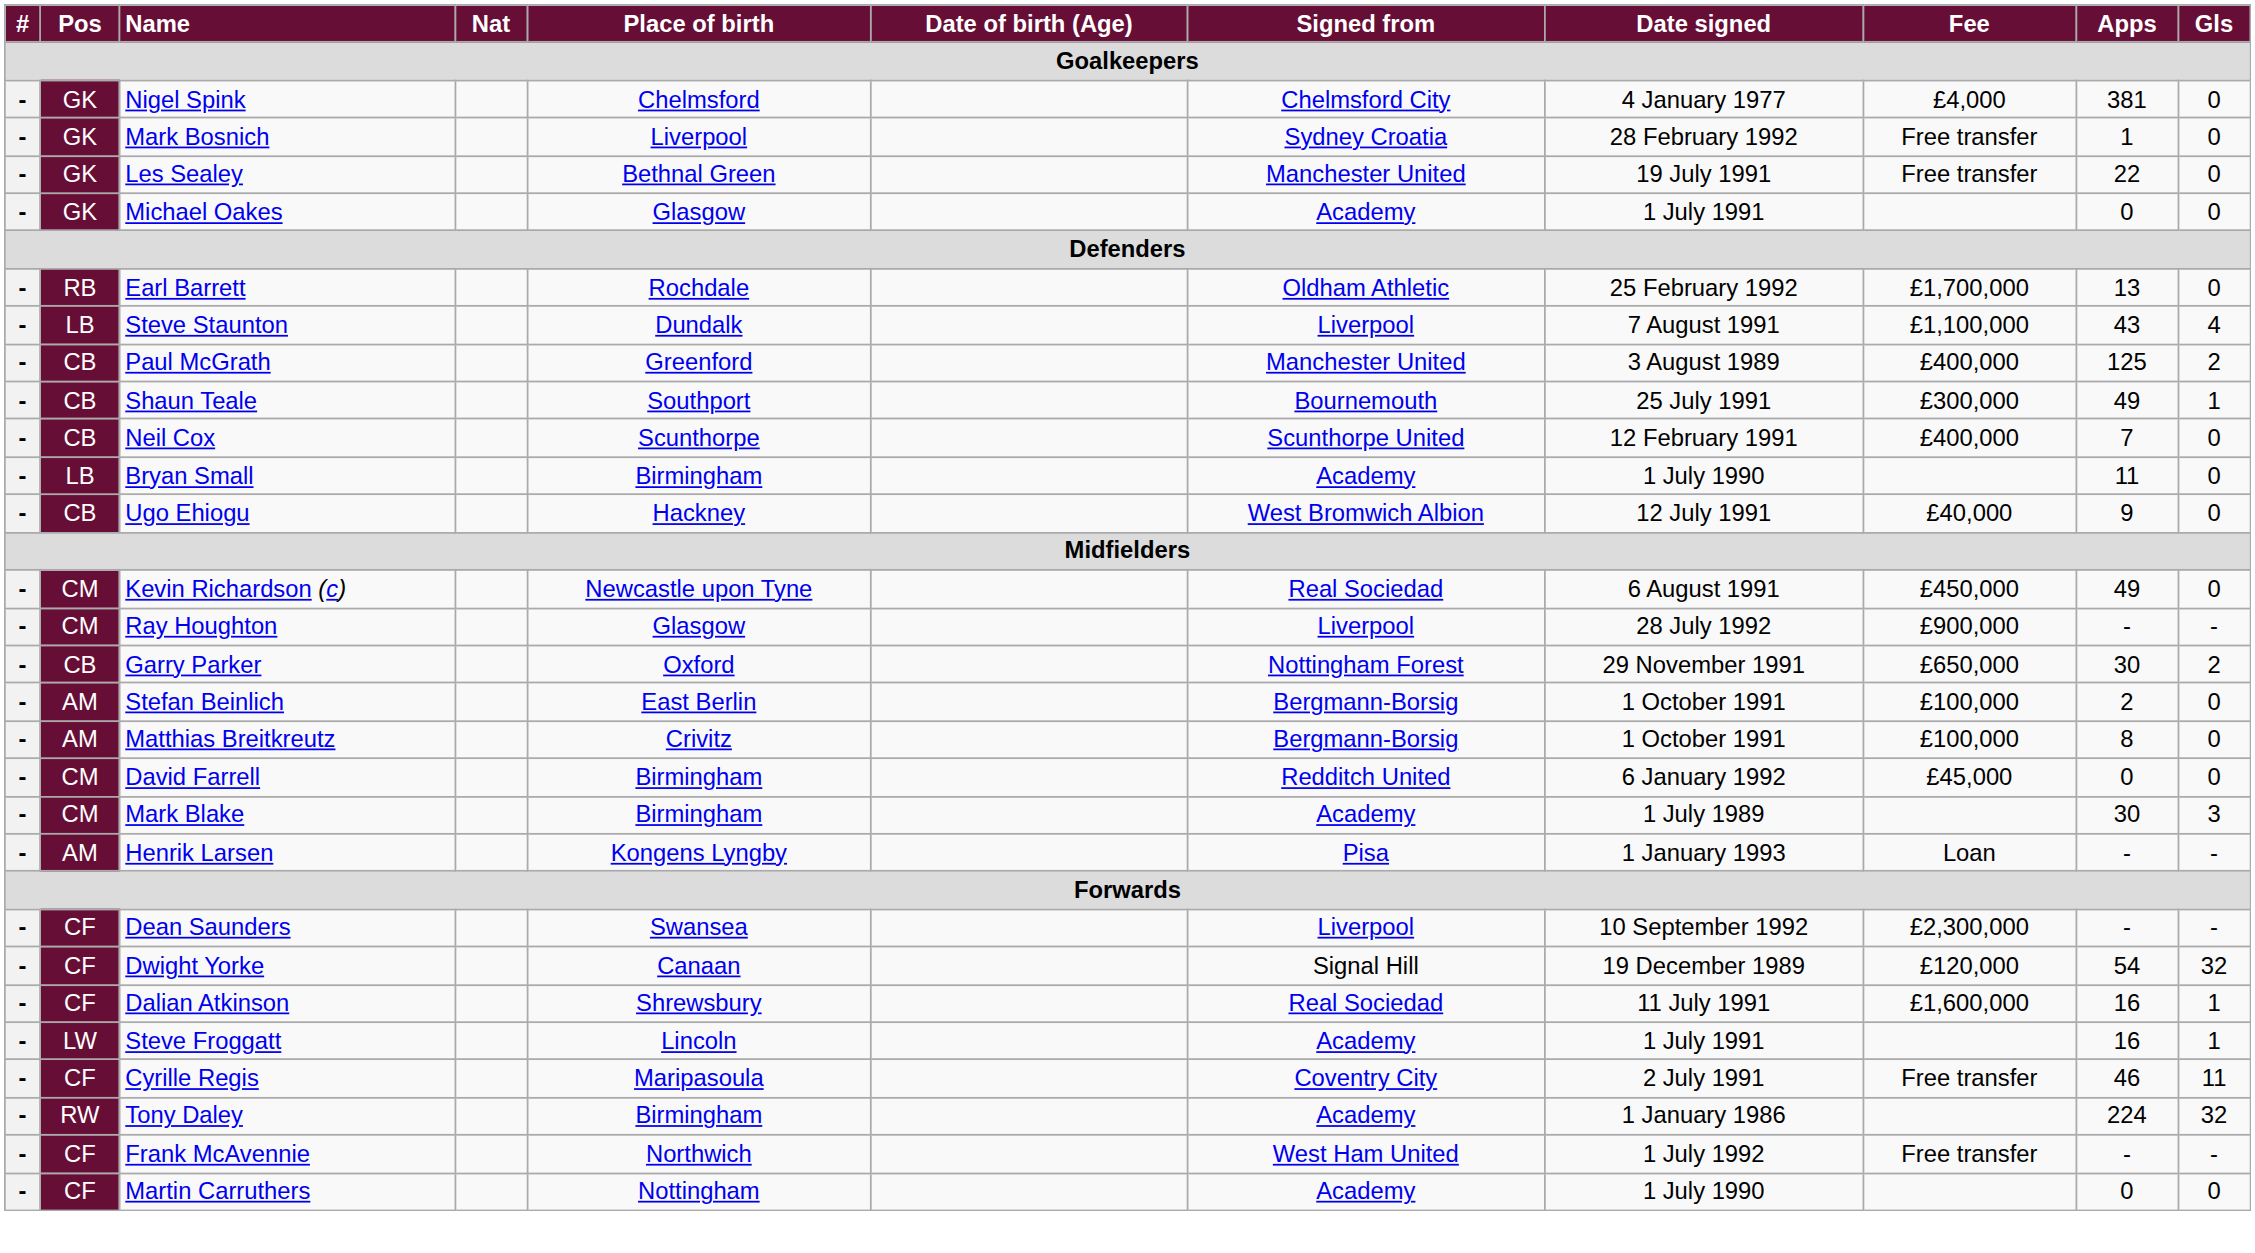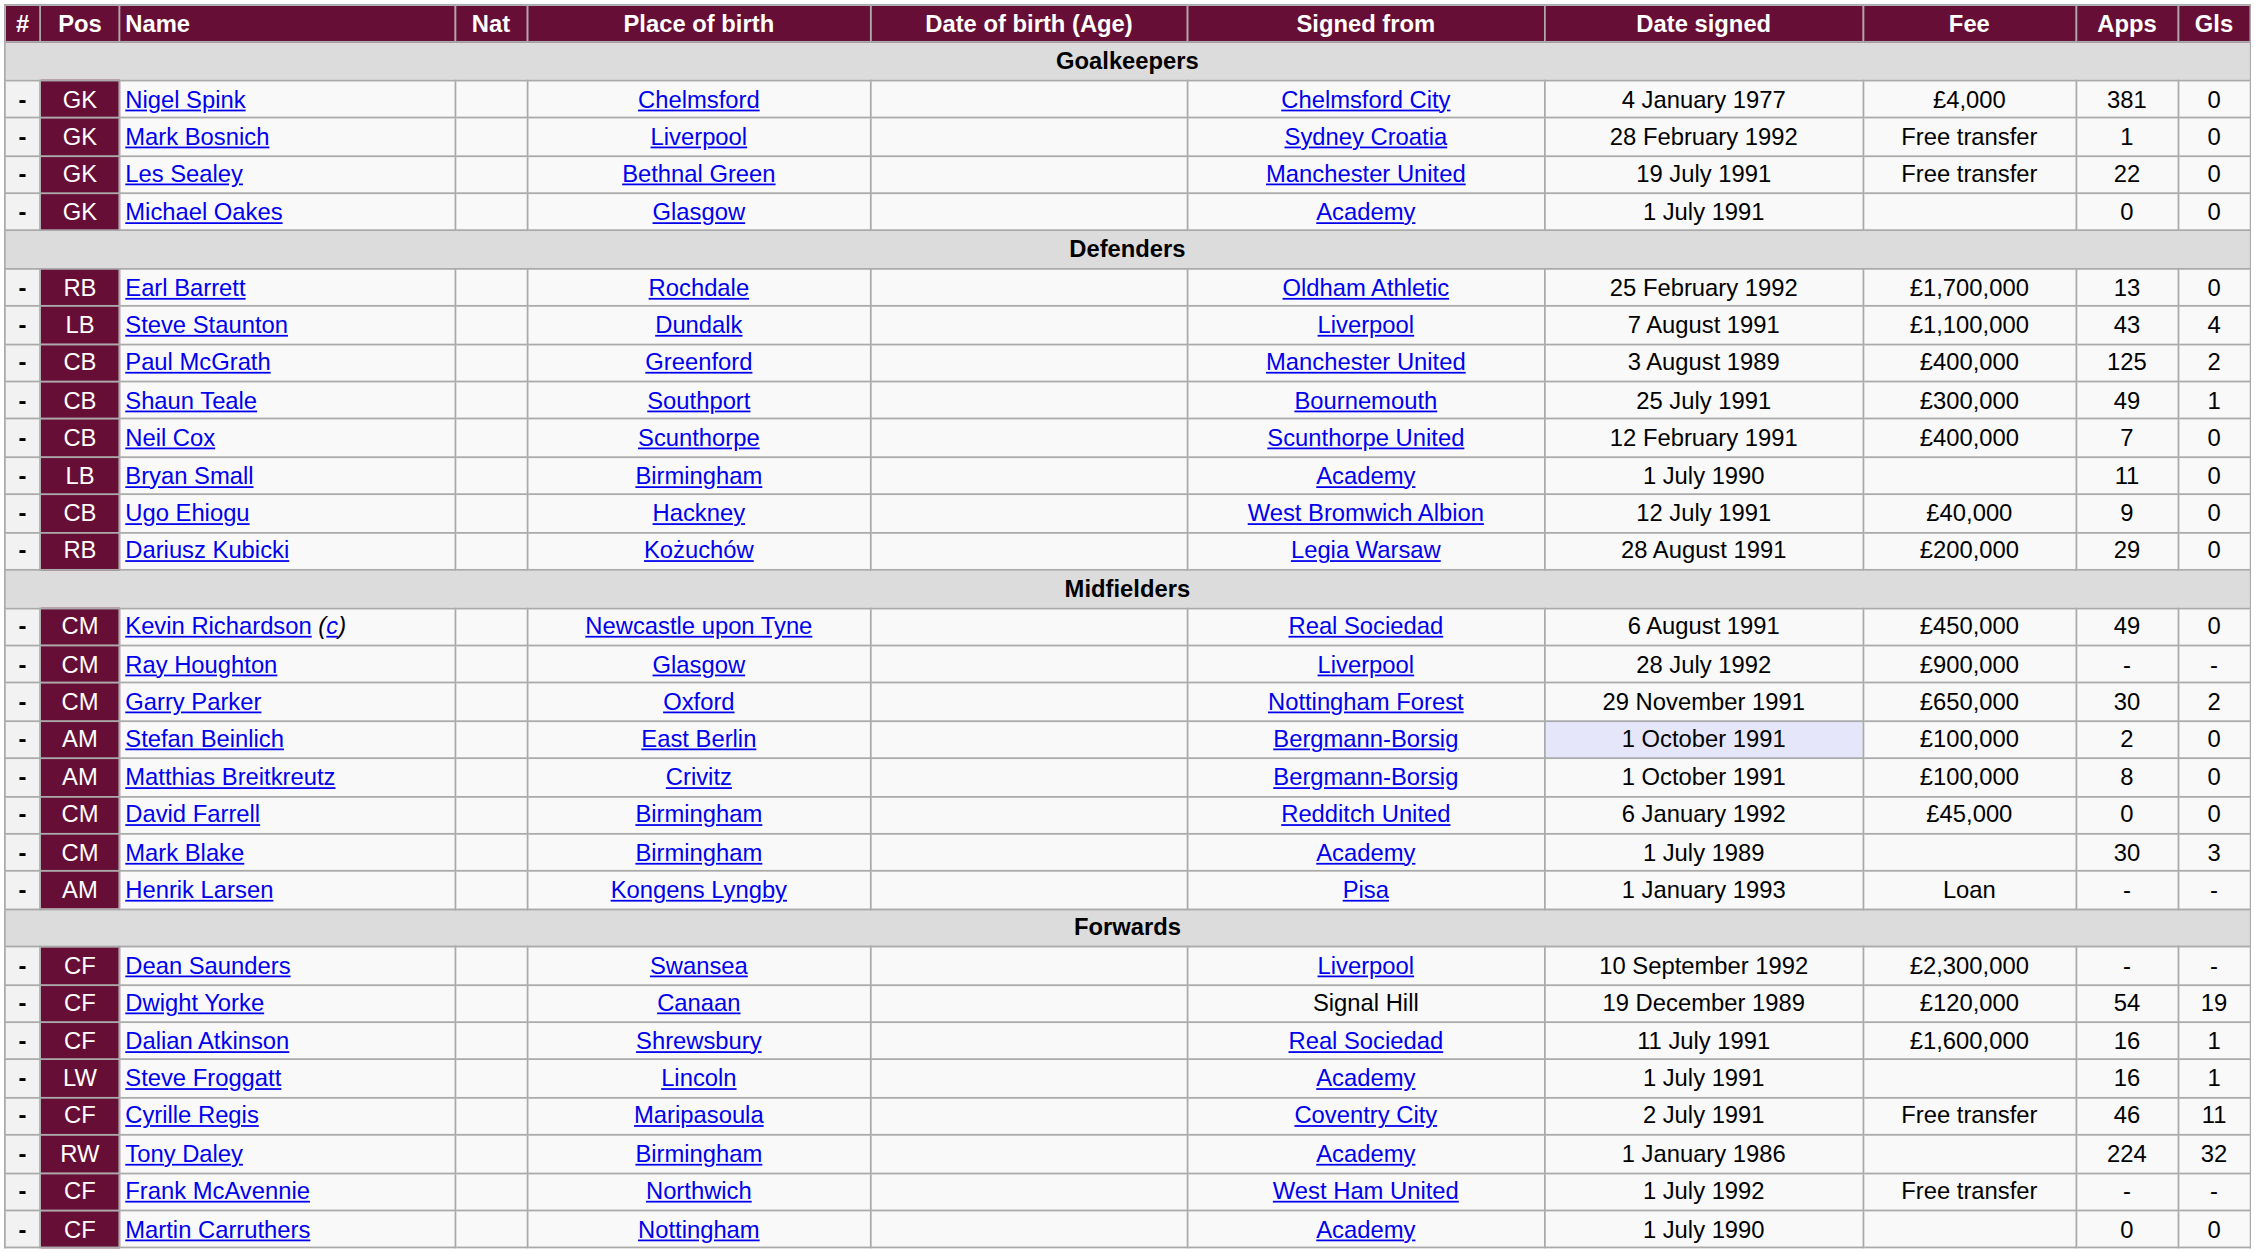+ row: (207, 551)
(80, 664) CB -> (80, 701) CM
(1704, 701) no background -> (1704, 739) lavender background
(2214, 965) 32 -> (2214, 1003) 19
